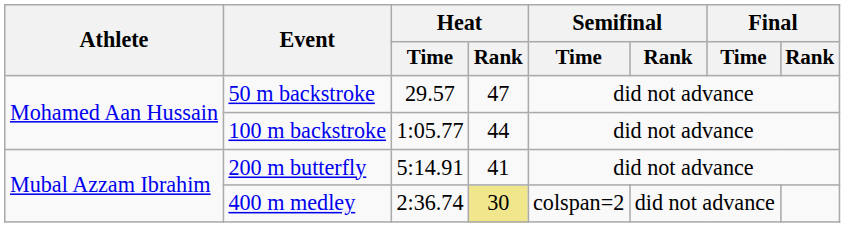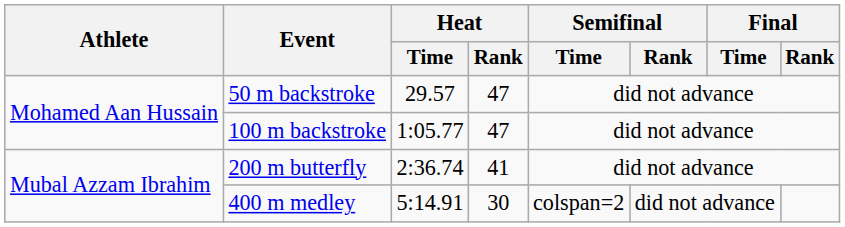(498, 130) 44 -> (498, 130) 47
(430, 167) 5:14.91 -> (430, 167) 2:36.74
(430, 204) 2:36.74 -> (430, 204) 5:14.91
(498, 204) khaki background -> (498, 204) no background
